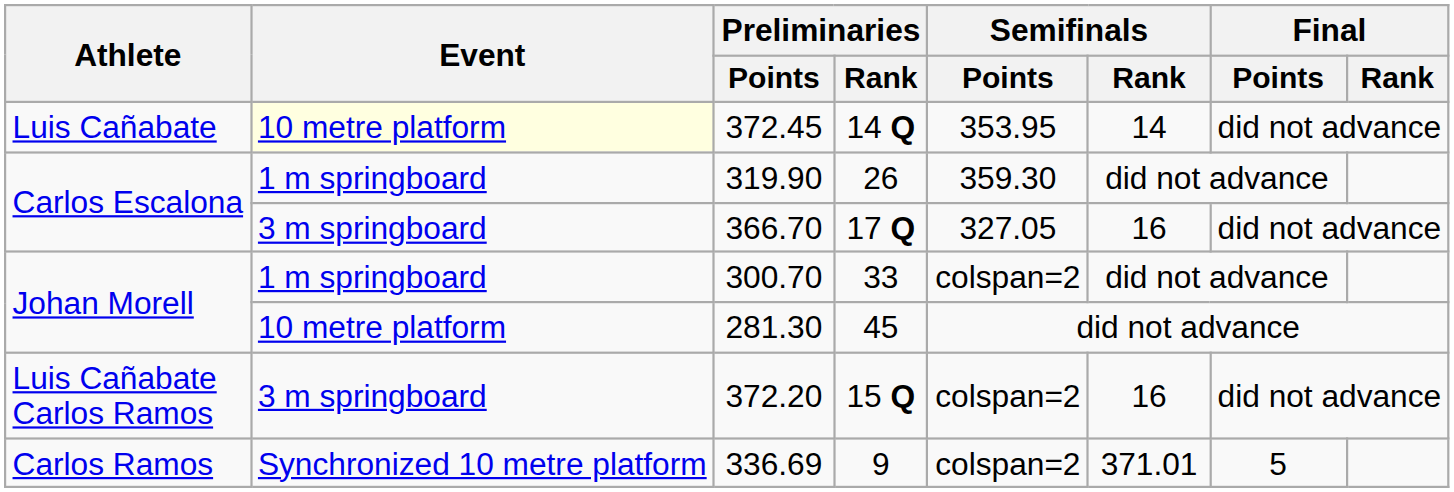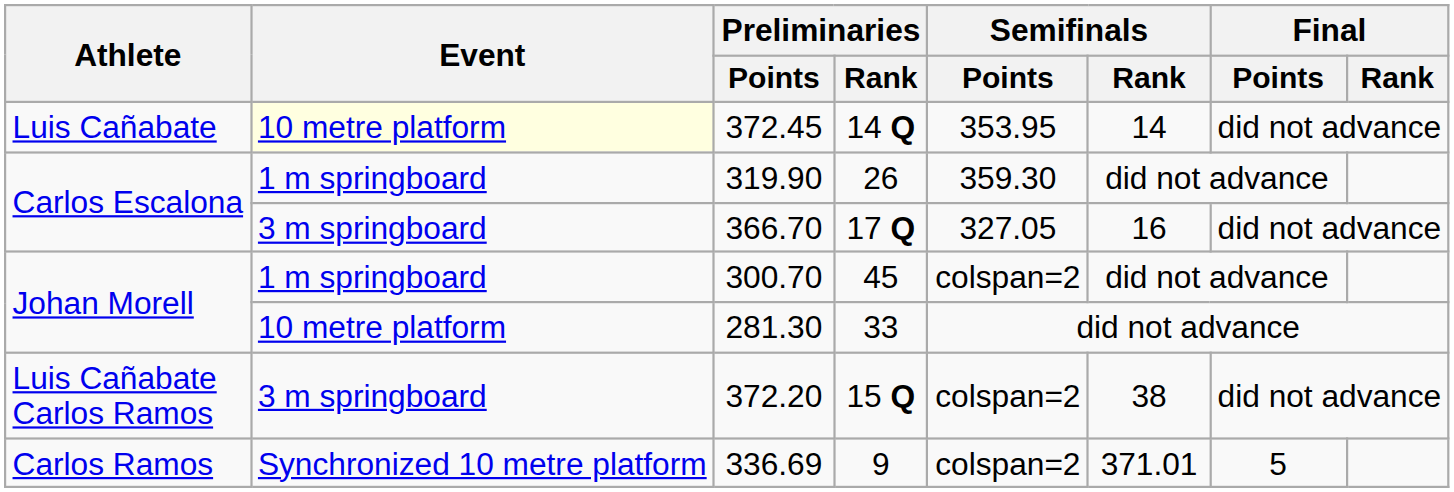(881, 278) 33 -> (881, 278) 45
(881, 328) 45 -> (881, 328) 33
(1149, 396) 16 -> (1149, 396) 38
